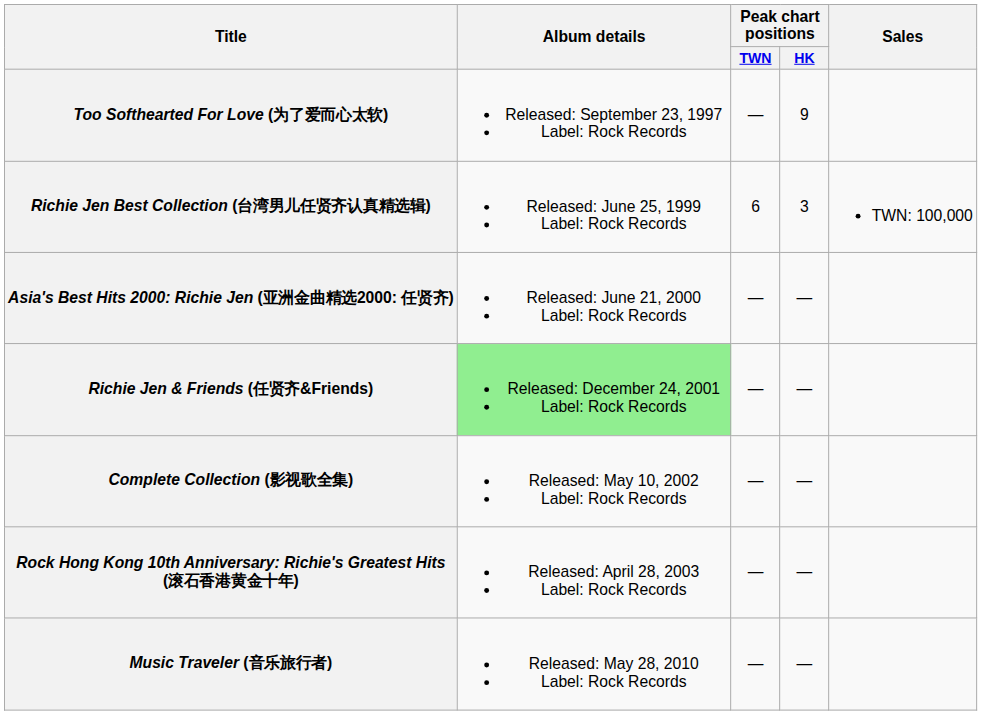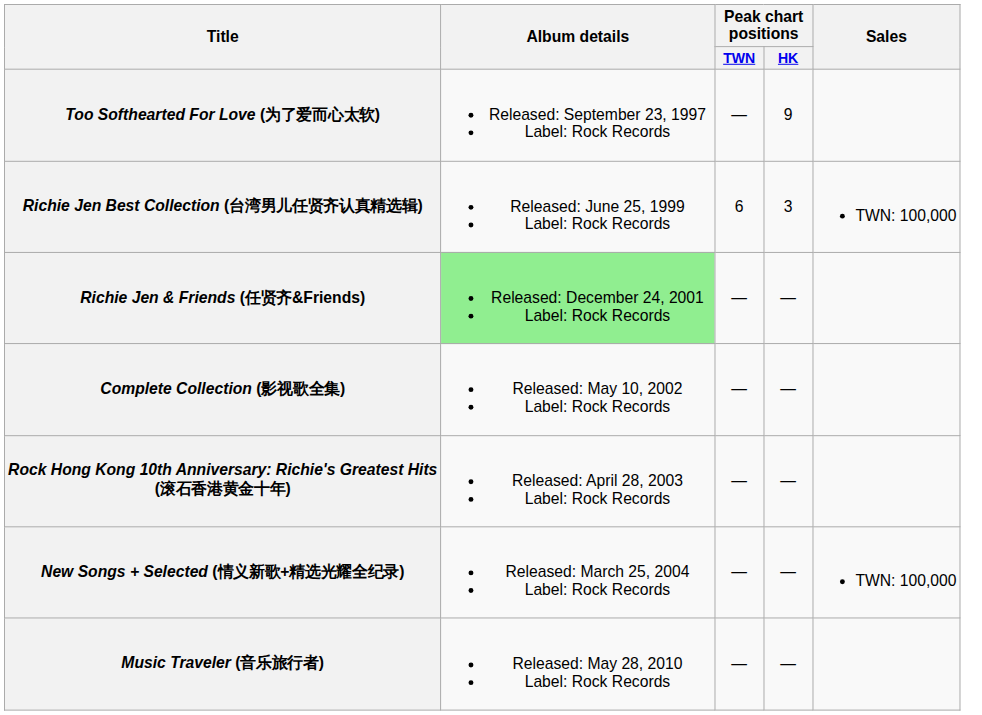- row: (231, 297)
+ row: (223, 572)
